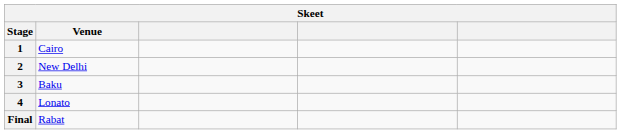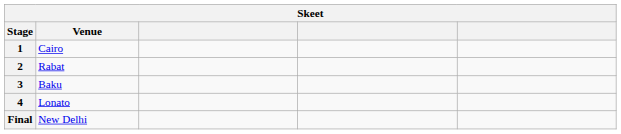(63, 66) New Delhi -> (51, 66) Rabat
(51, 119) Rabat -> (63, 119) New Delhi
